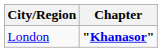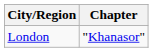(118, 36) bold -> (114, 36) normal
